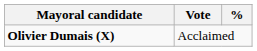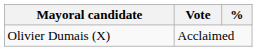(61, 35) bold -> (59, 35) normal
